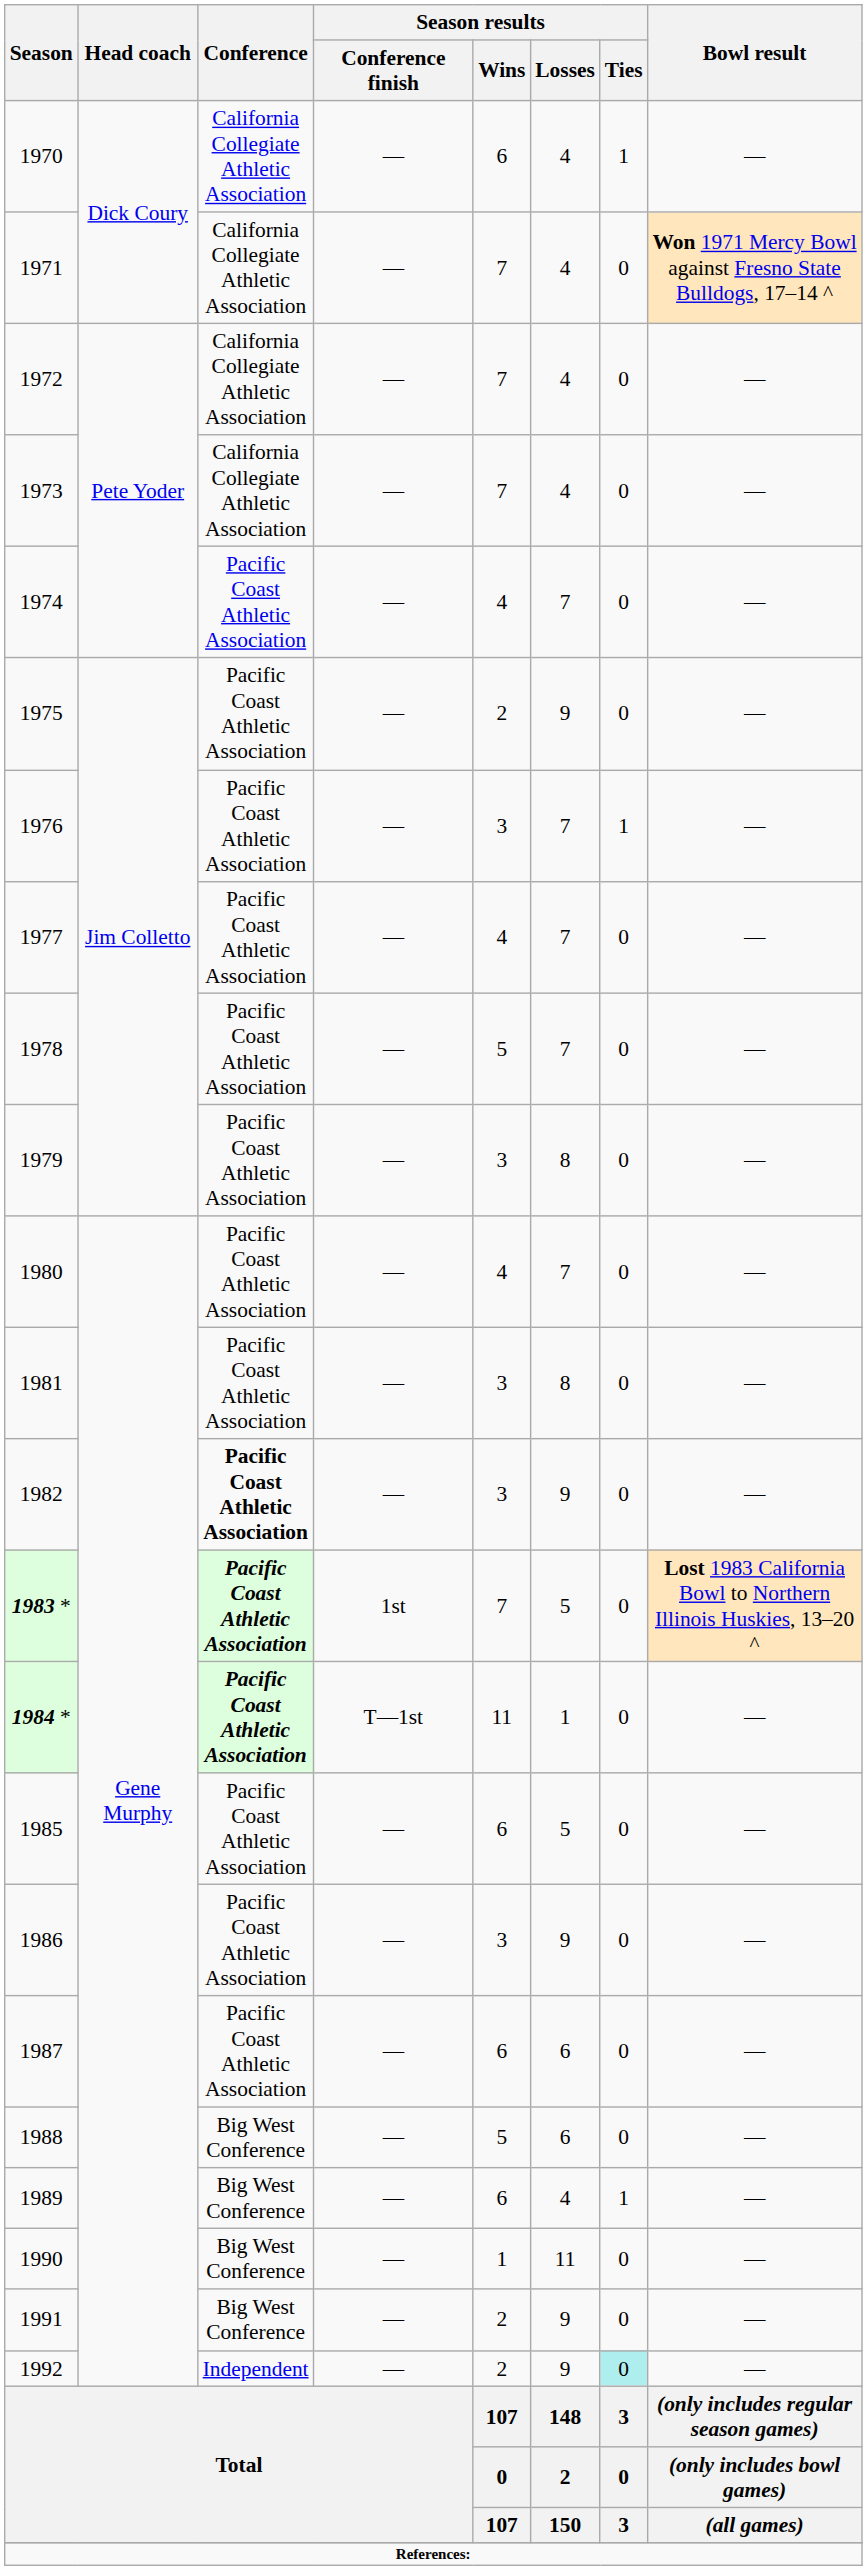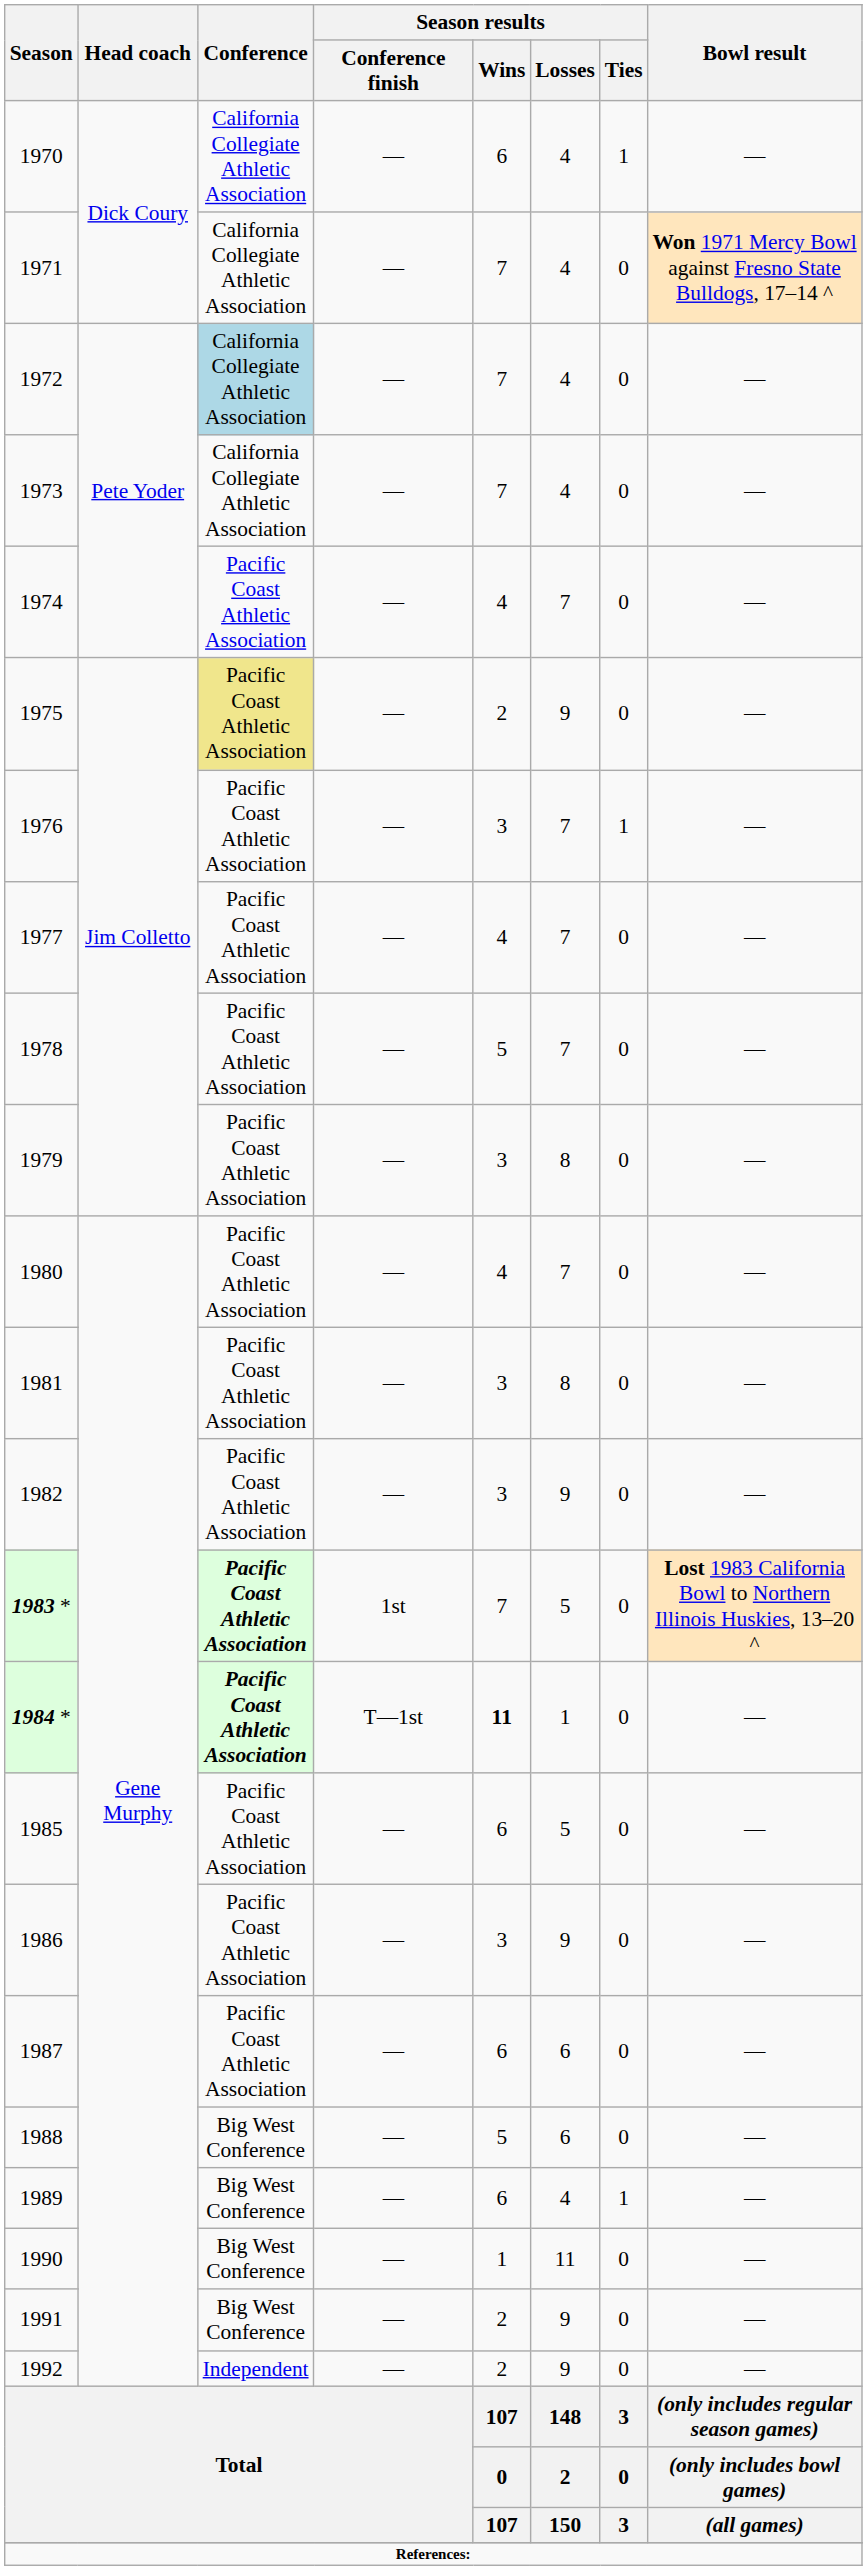(256, 379) no background -> (256, 379) lightblue background
(256, 713) no background -> (256, 713) khaki background
(256, 1494) bold -> (256, 1494) normal
(502, 1717) normal -> (502, 1717) bold
(624, 2367) paleturquoise background -> (624, 2367) no background
